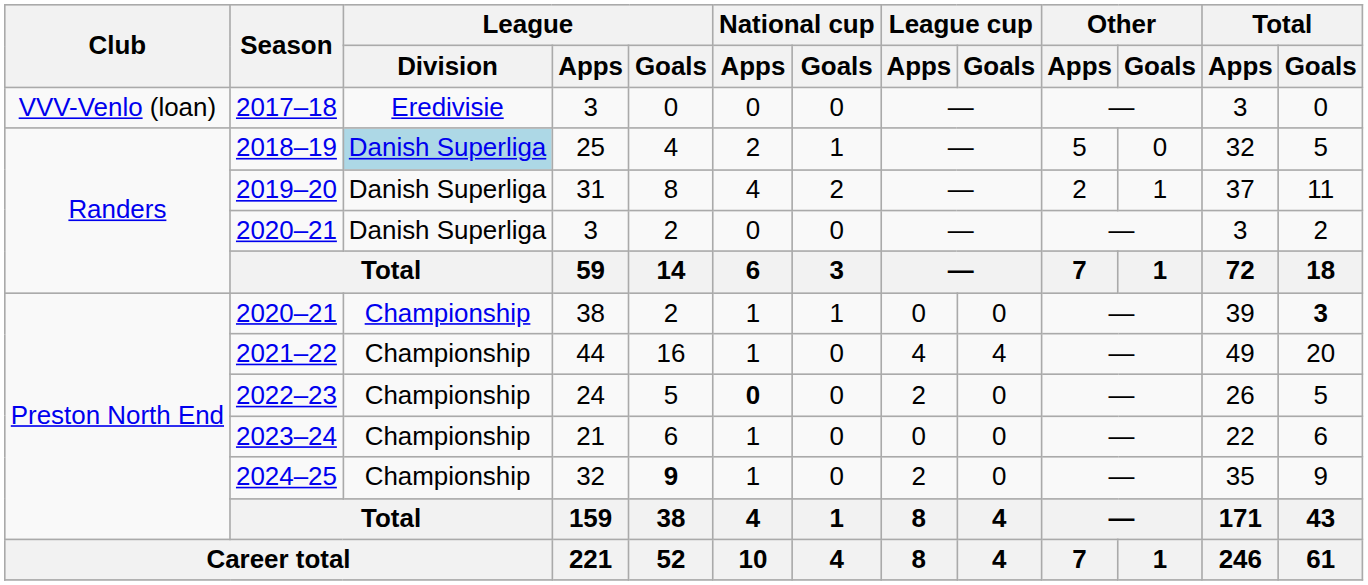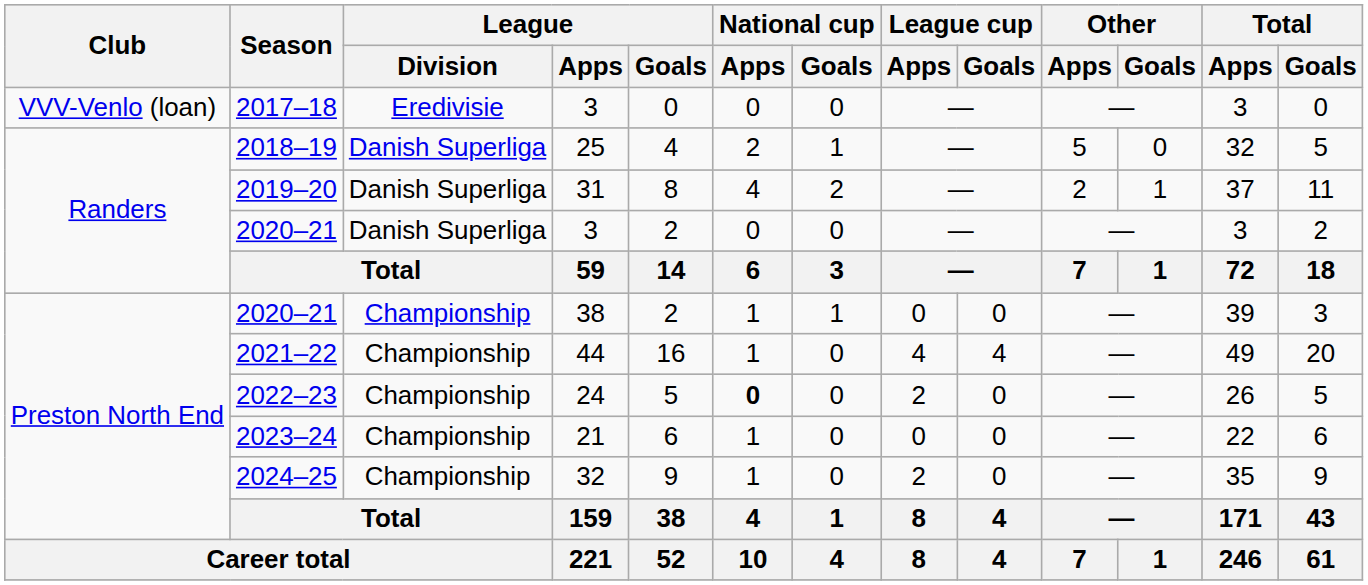(448, 148) lightblue background -> (448, 148) no background
(1321, 312) bold -> (1321, 312) normal
(671, 477) bold -> (671, 477) normal
